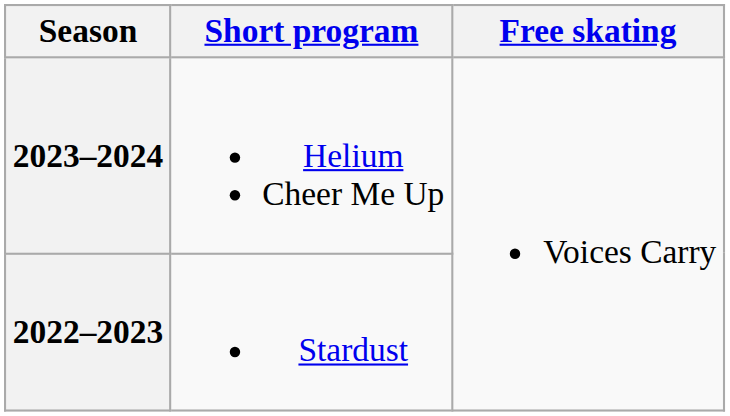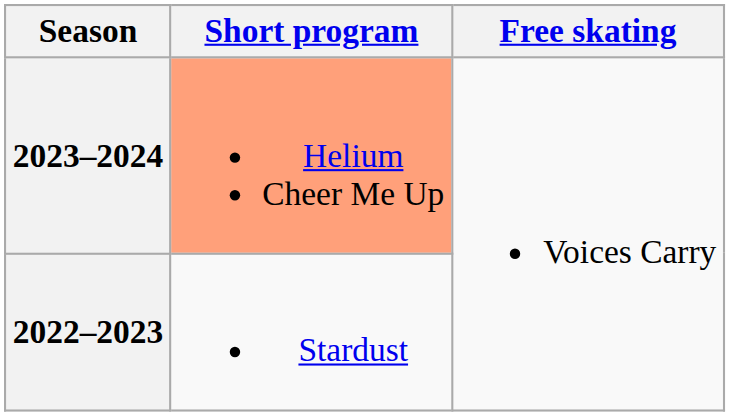(311, 174) no background -> (311, 174) lightsalmon background
